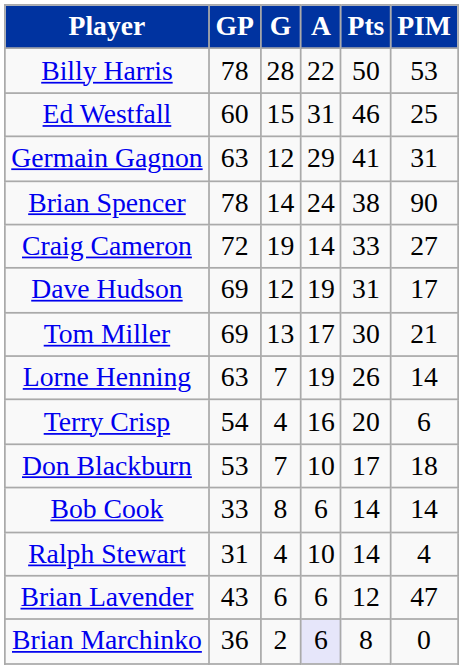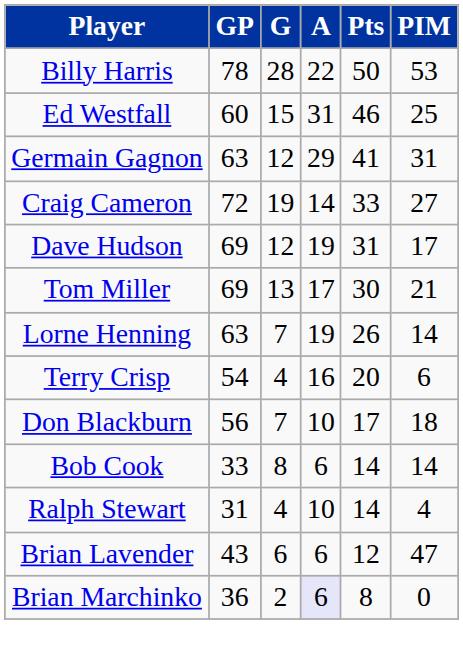- row: (107, 202)
(235, 465) 53 -> (235, 421) 56
